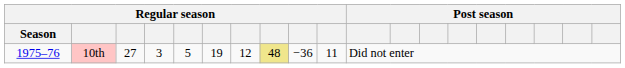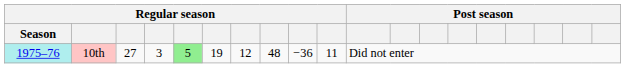(38, 53) no background -> (38, 53) paleturquoise background
(188, 53) no background -> (188, 53) lightgreen background
(274, 53) khaki background -> (274, 53) no background
